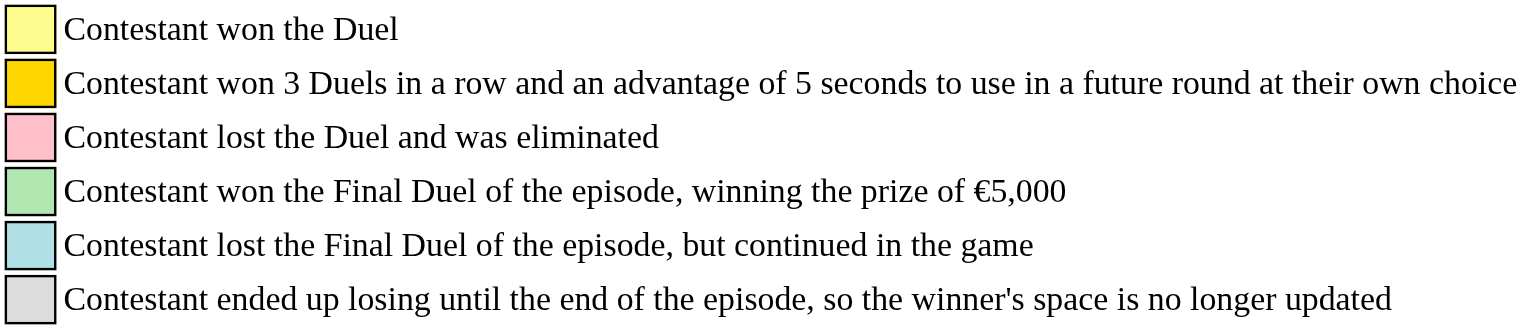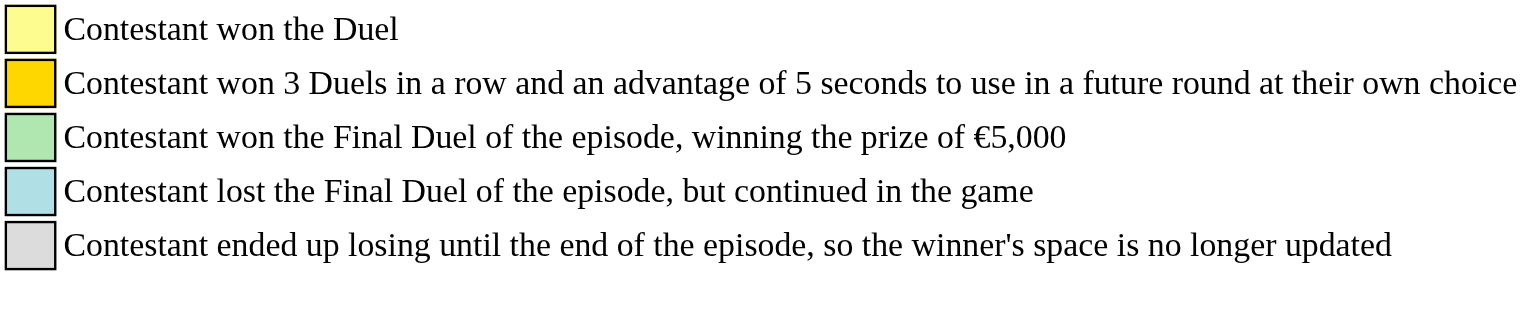- row: (361, 136)
